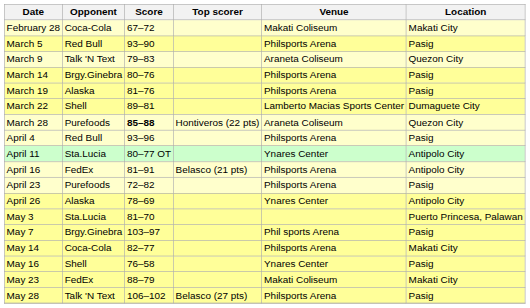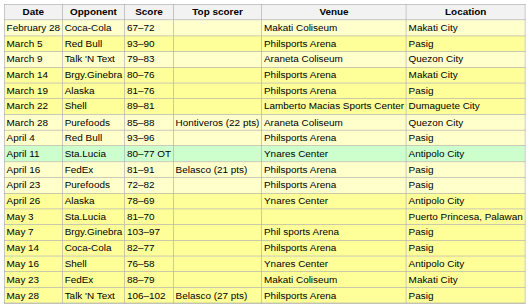(421, 75) Pasig -> (433, 75) Makati City
(141, 122) bold -> (141, 122) normal
(436, 169) Antipolo City -> (421, 169) Pasig
(433, 248) Makati City -> (421, 248) Pasig
(421, 264) Pasig -> (436, 264) Antipolo City
